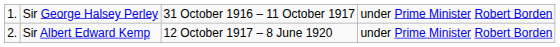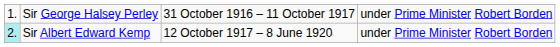(12, 33) no background -> (12, 33) paleturquoise background
